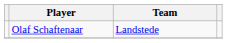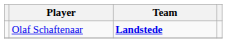(137, 29) normal -> (139, 29) bold
